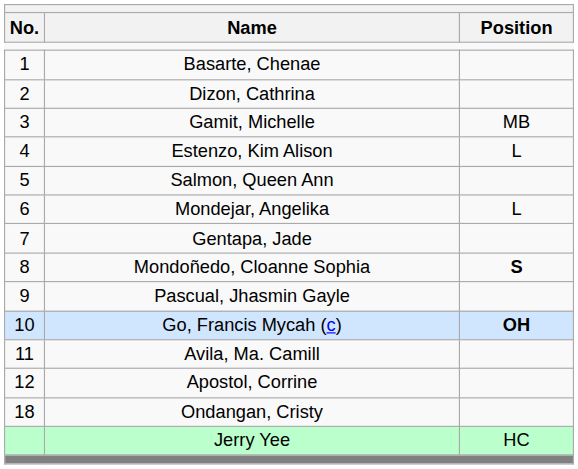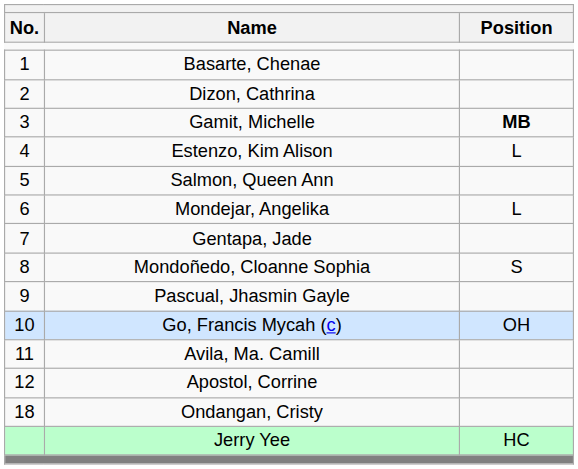(517, 122) normal -> (517, 122) bold
(517, 267) bold -> (517, 267) normal
(517, 325) bold -> (517, 325) normal
